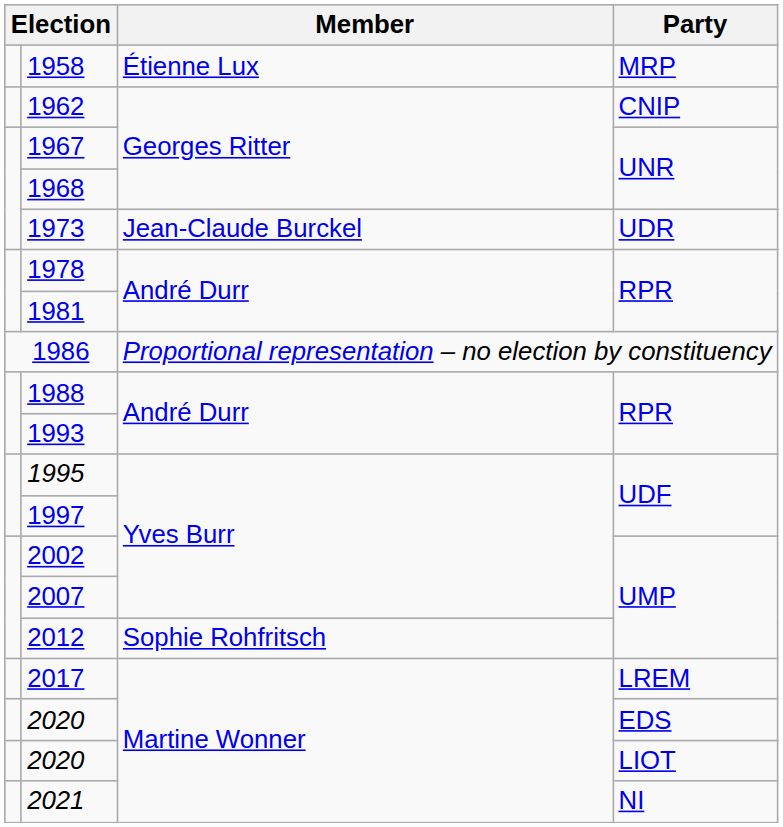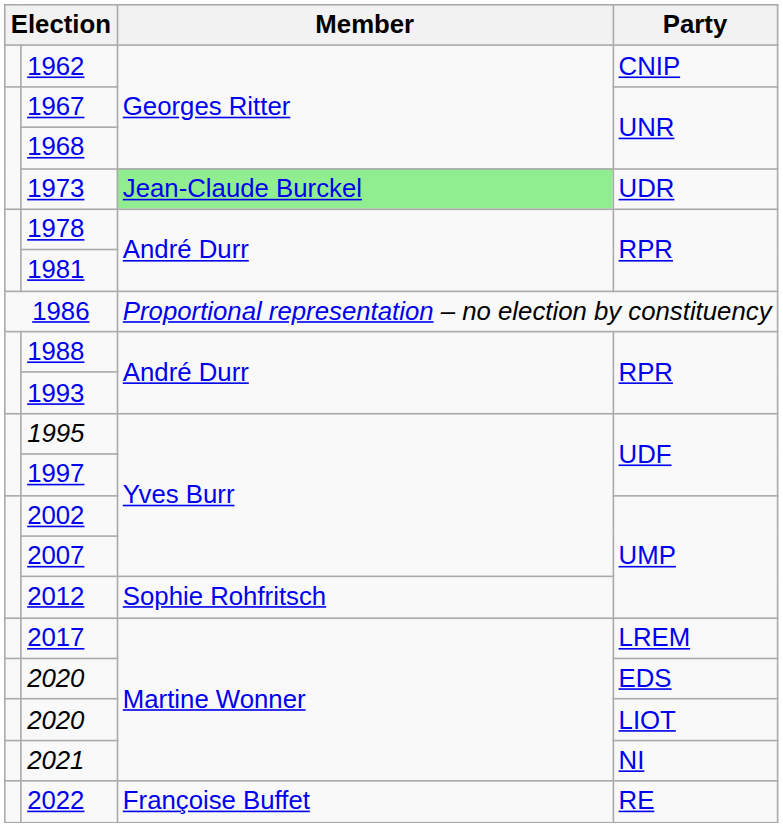- row: (56, 65)
(242, 229) no background -> (242, 188) lightgreen background
+ row: (56, 801)
